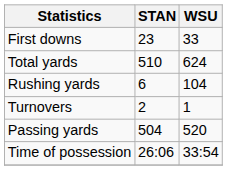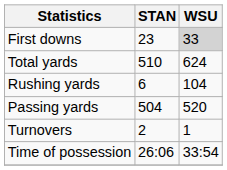(191, 39) no background -> (191, 39) lightgrey background
rows swapped: (53, 130) <-> (40, 107)
